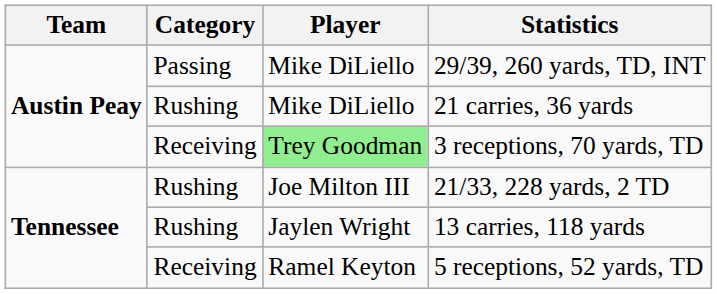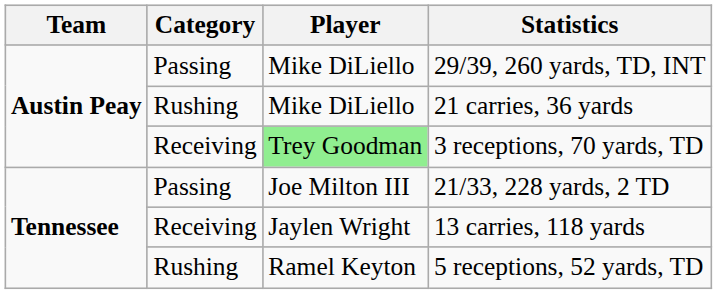(196, 186) Rushing -> (192, 186) Passing
(196, 226) Rushing -> (205, 226) Receiving
(205, 267) Receiving -> (196, 267) Rushing
